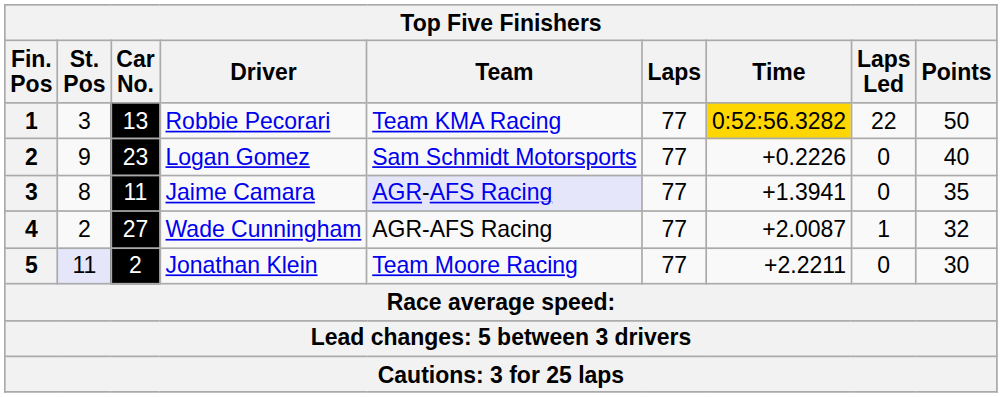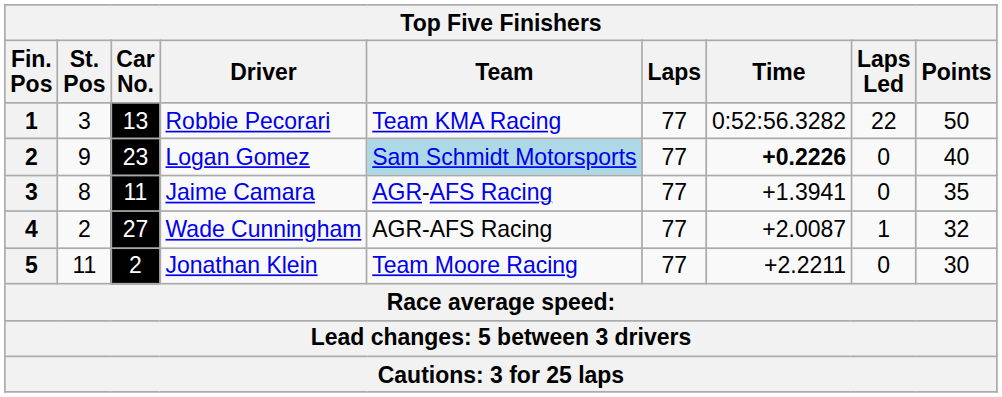(779, 120) gold background -> (779, 120) no background
(504, 157) no background -> (504, 157) lightblue background
(804, 157) normal -> (804, 157) bold
(462, 193) lavender background -> (462, 193) no background
(84, 265) lavender background -> (84, 265) no background
